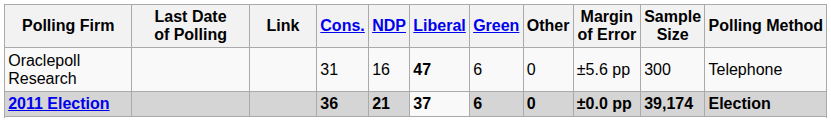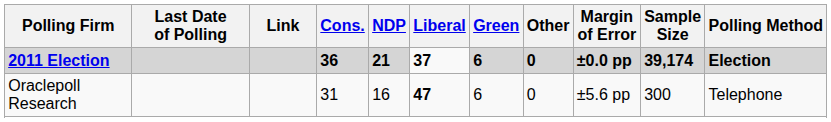rows swapped: (44, 69) <-> (59, 103)
